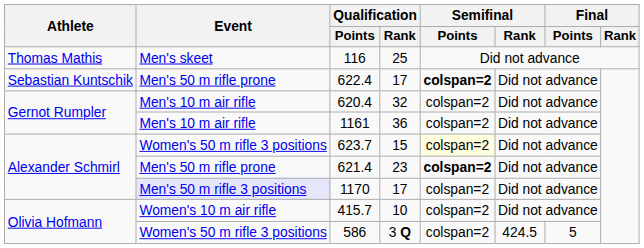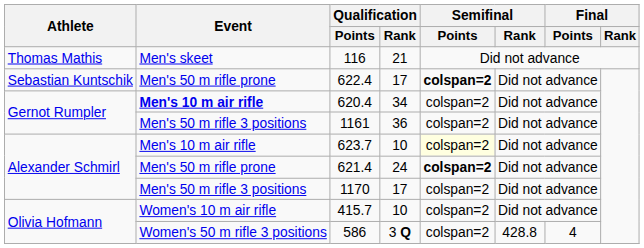(400, 58) 25 -> (400, 58) 21
(198, 102) normal -> (201, 102) bold
(400, 102) 32 -> (400, 102) 34
(198, 124) Men's 10 m air rifle -> (223, 124) Men's 50 m rifle 3 positions
(233, 146) Women's 50 m rifle 3 positions -> (198, 146) Men's 10 m air rifle
(400, 146) 15 -> (400, 146) 10
(400, 167) 23 -> (400, 167) 24
(223, 189) lavender background -> (223, 189) no background
(520, 233) 424.5 -> (520, 233) 428.8
(573, 233) 5 -> (573, 233) 4
